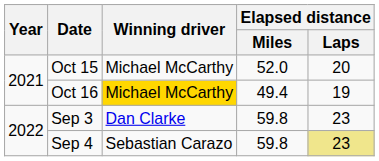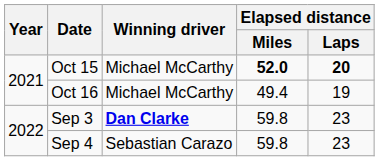(272, 68) normal -> (272, 68) bold
(341, 68) normal -> (341, 68) bold
(169, 93) gold background -> (169, 93) no background
(145, 118) normal -> (147, 118) bold
(341, 144) khaki background -> (341, 144) no background
